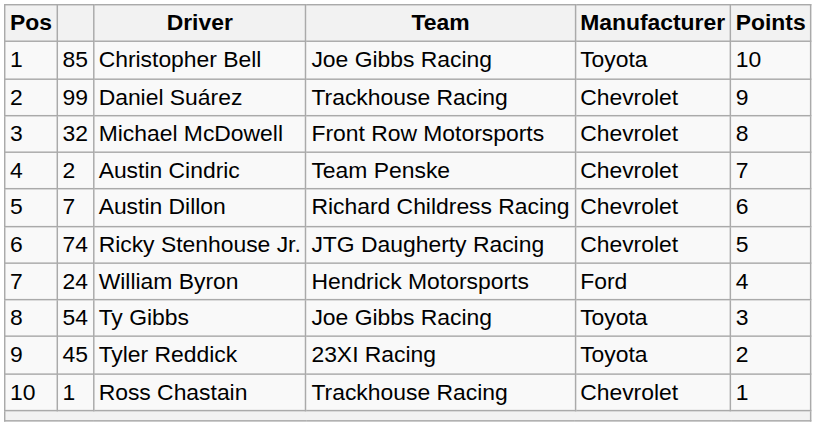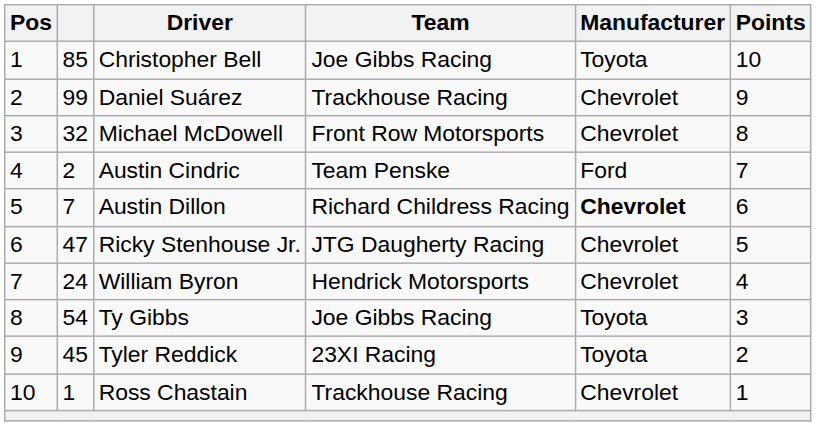(629, 170) Chevrolet -> (604, 170) Ford
(629, 206) normal -> (633, 206) bold
(75, 243) 74 -> (75, 243) 47
(604, 280) Ford -> (629, 280) Chevrolet
